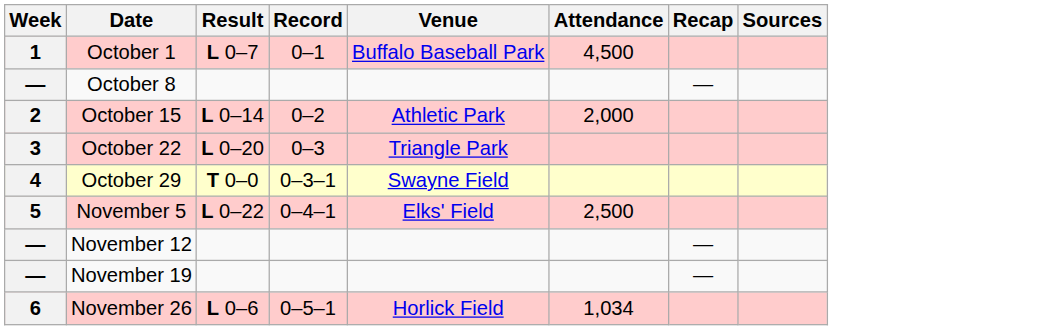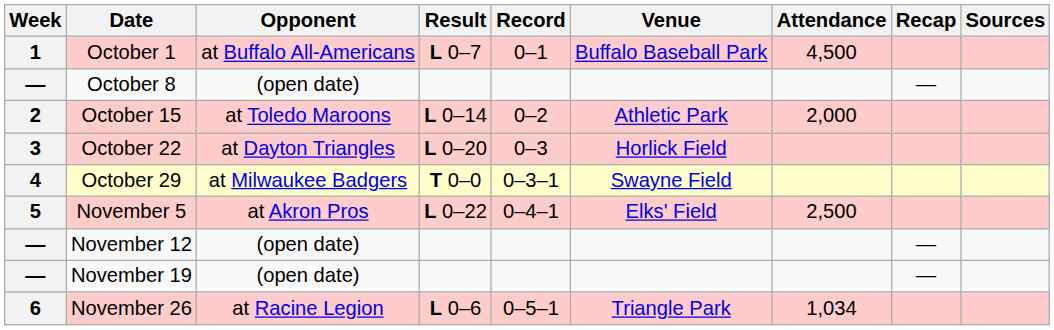+ column: (308, 20)
(448, 148) Triangle Park -> (671, 148) Horlick Field
(448, 308) Horlick Field -> (671, 308) Triangle Park
